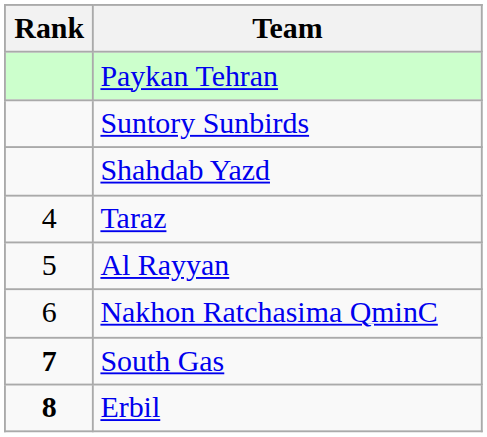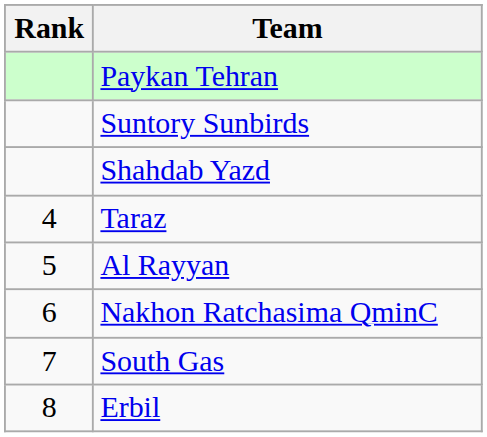(49, 360) bold -> (49, 360) normal
(49, 407) bold -> (49, 407) normal
